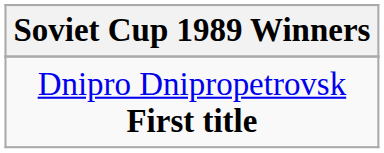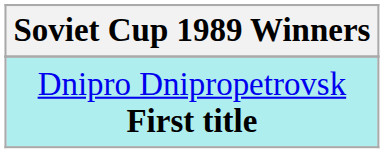(192, 101) no background -> (192, 101) paleturquoise background
